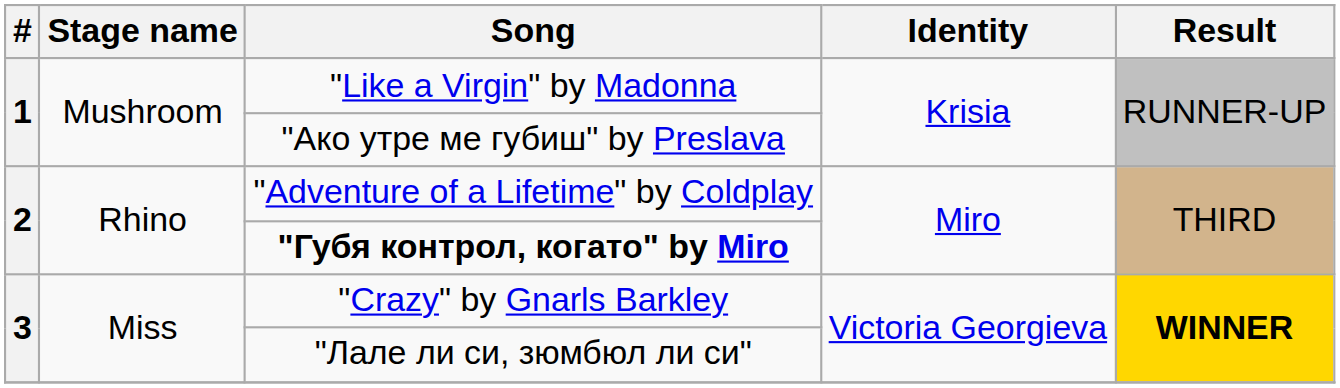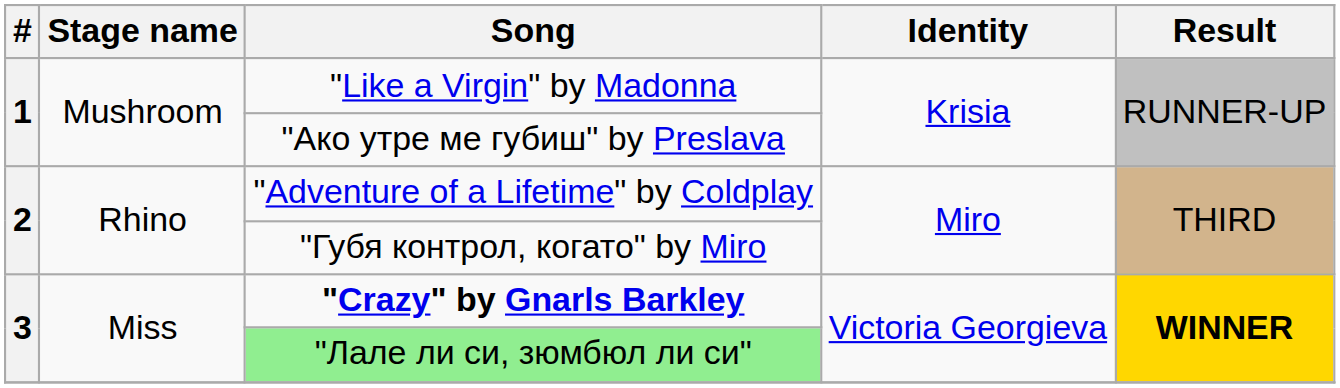(533, 246) bold -> (533, 246) normal
(533, 300) normal -> (533, 300) bold
(533, 354) no background -> (533, 354) lightgreen background
